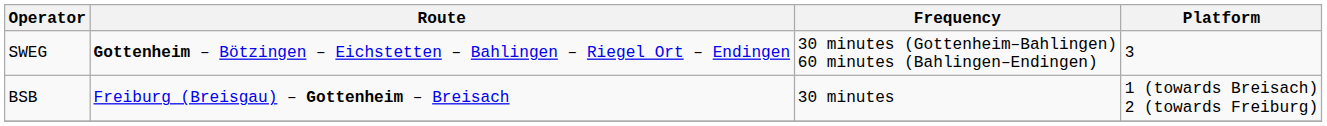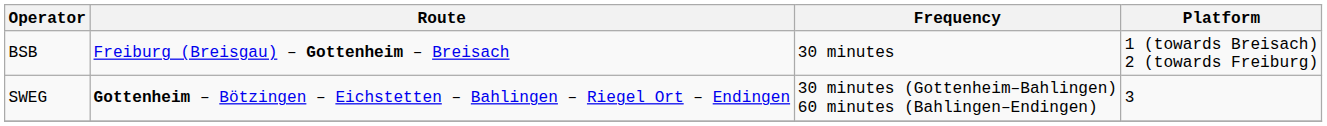rows swapped: (23, 98) <-> (28, 53)
